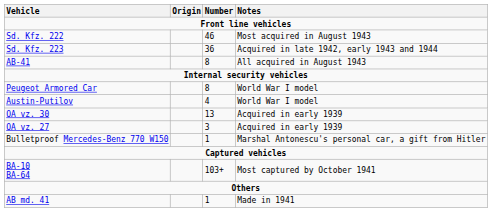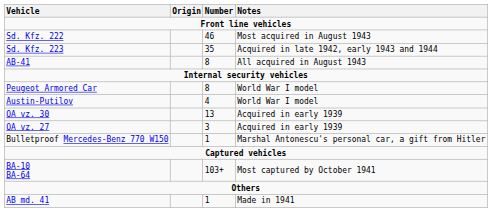(209, 50) 36 -> (209, 50) 35
